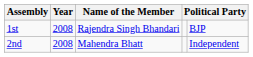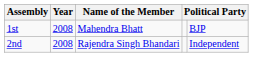(128, 28) Rajendra Singh Bhandari -> (110, 28) Mahendra Bhatt
(110, 44) Mahendra Bhatt -> (128, 44) Rajendra Singh Bhandari
